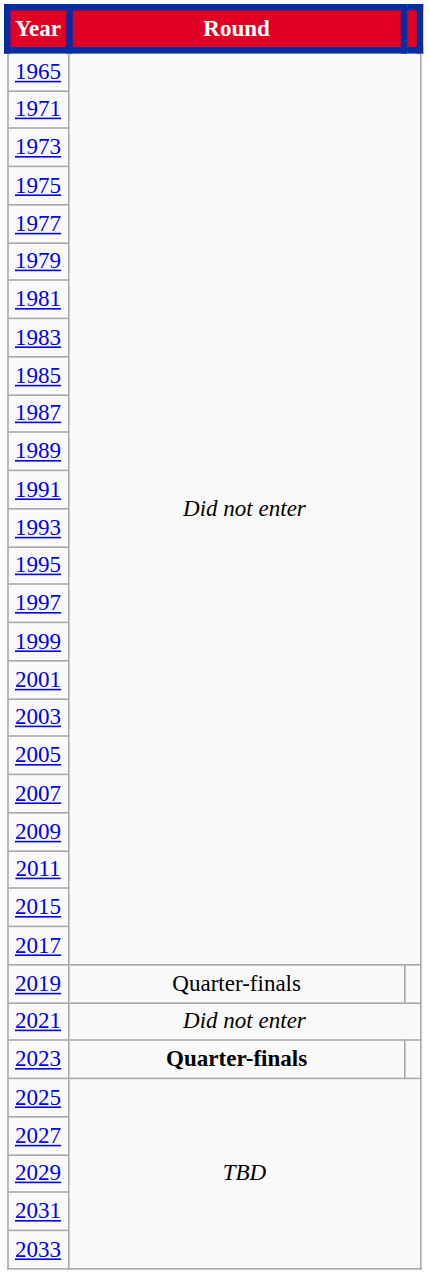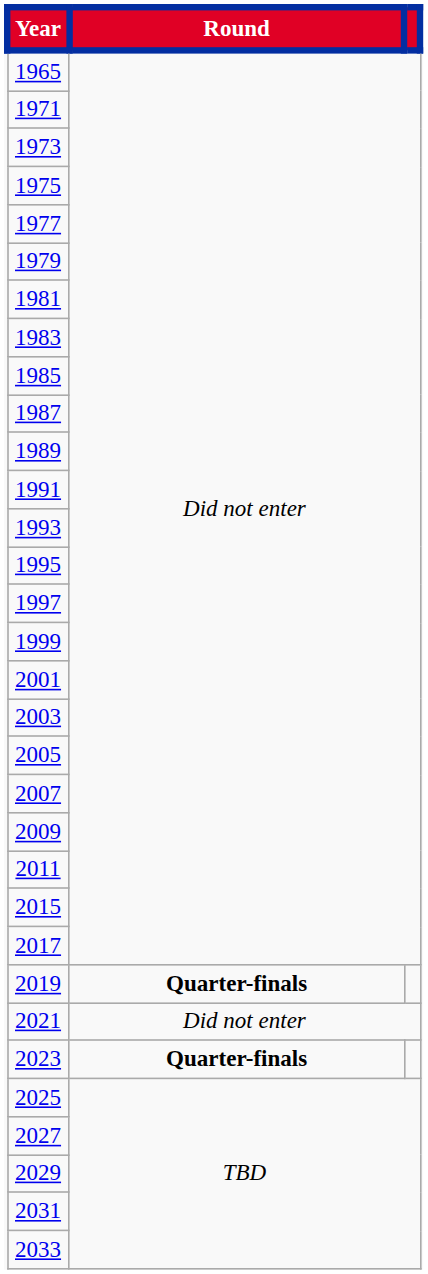(237, 983) normal -> (237, 983) bold
